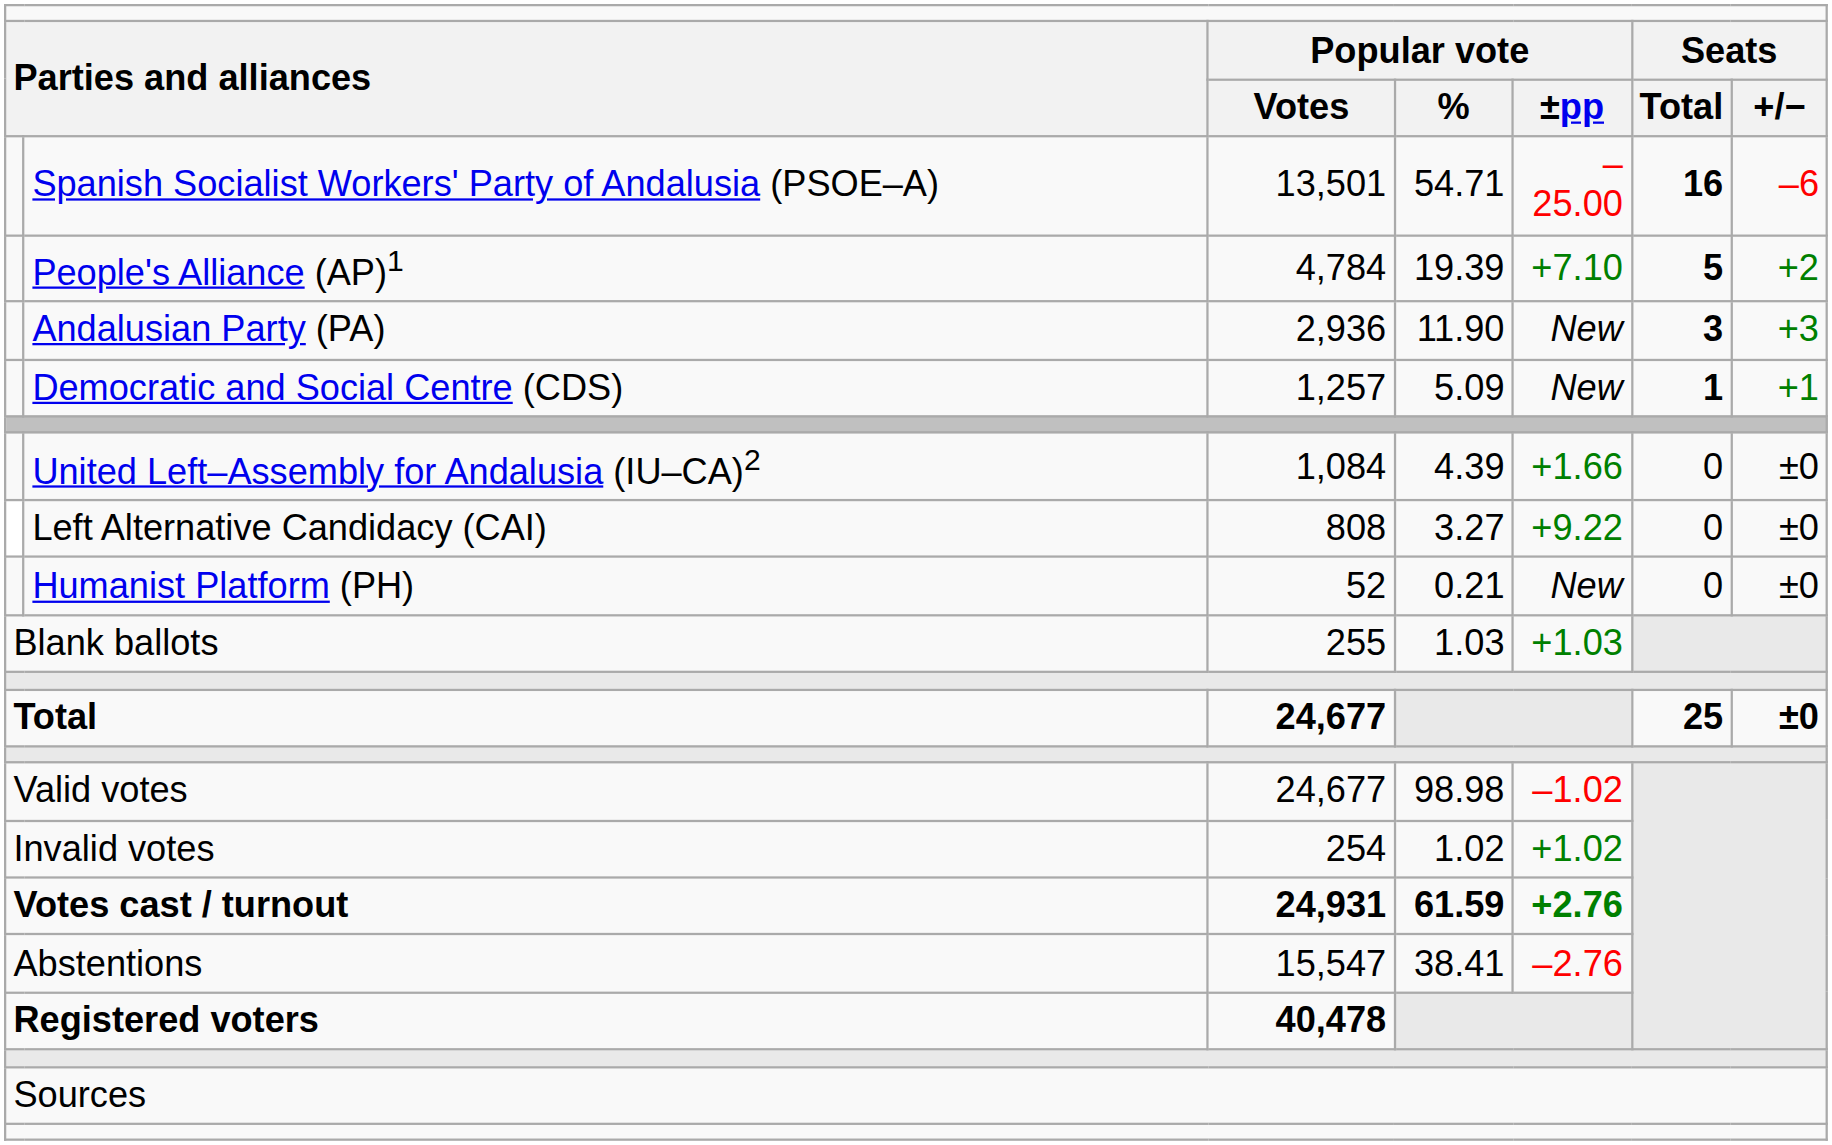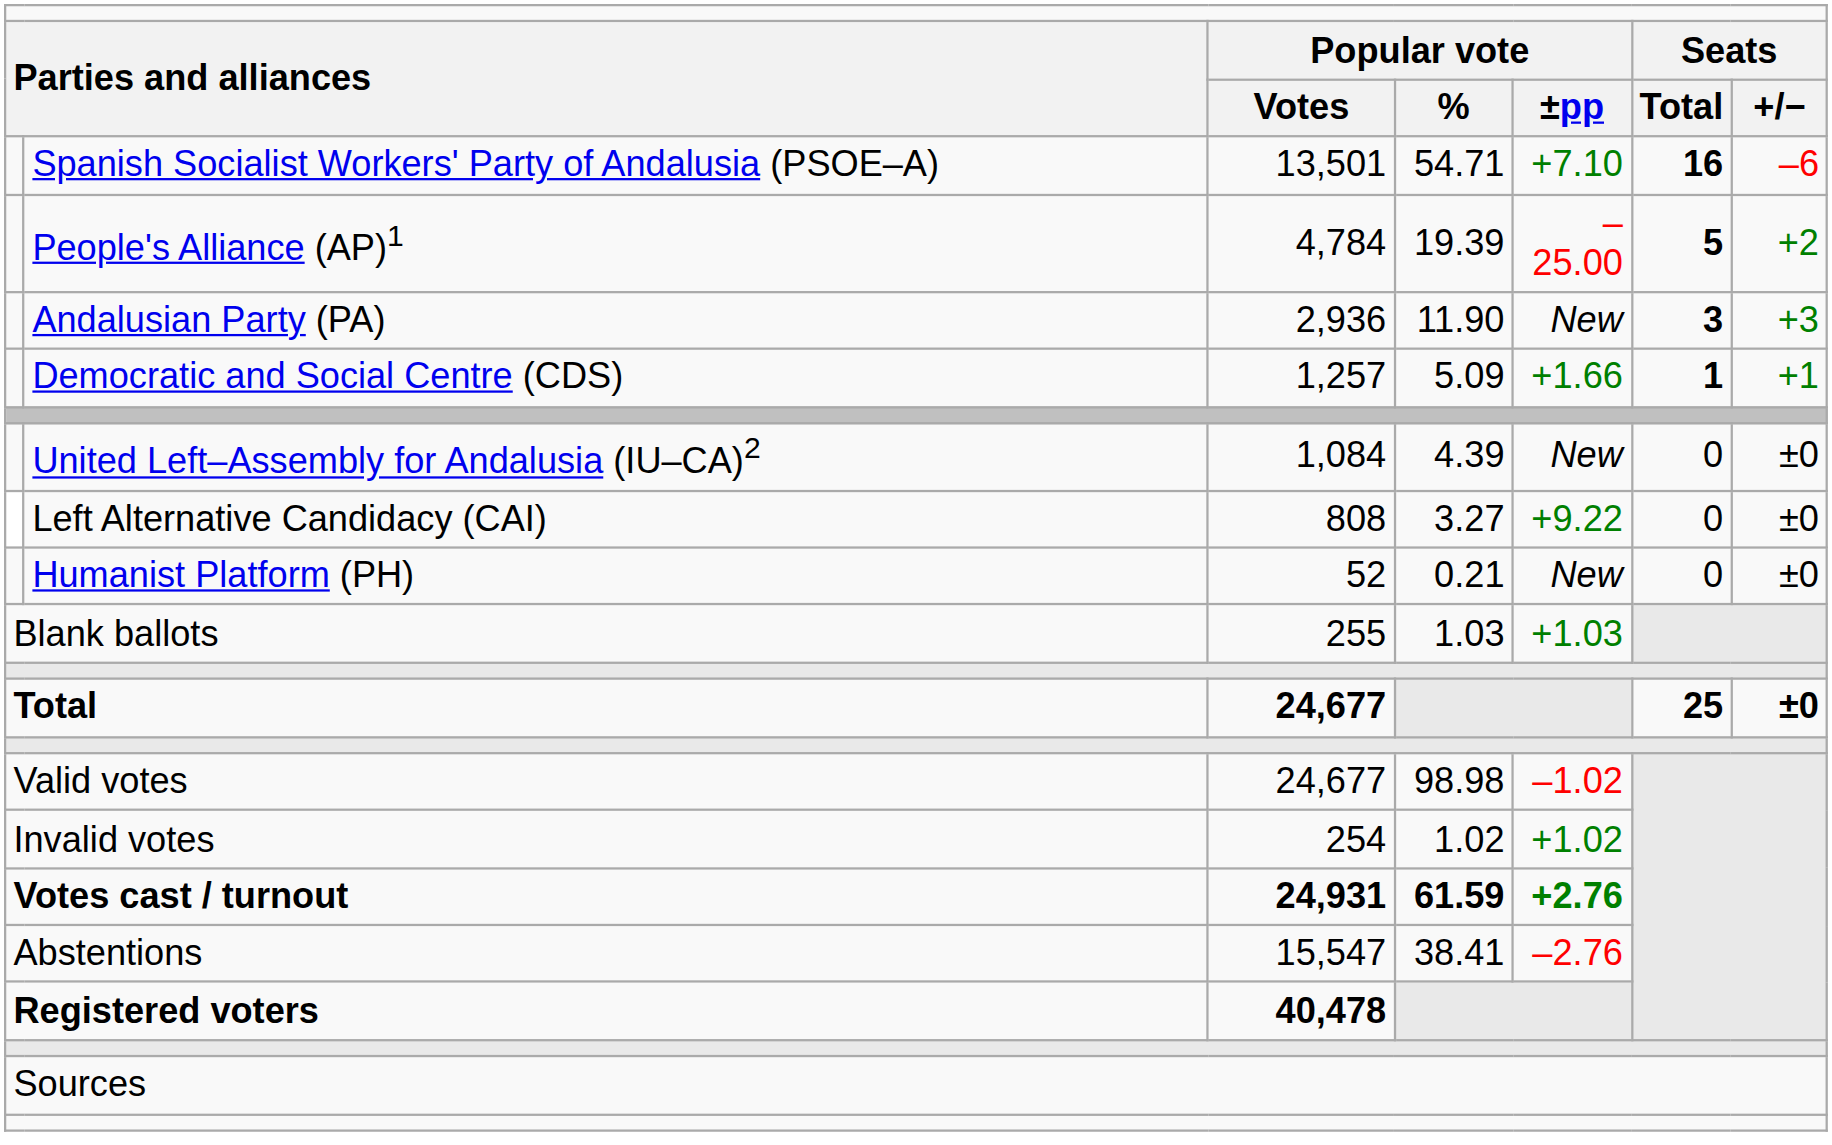(1578, 184) –25.00 -> (1577, 164) +7.10
(1577, 267) +7.10 -> (1578, 242) –25.00
(1587, 387) New -> (1577, 377) +1.66
(1577, 465) +1.66 -> (1587, 456) New
